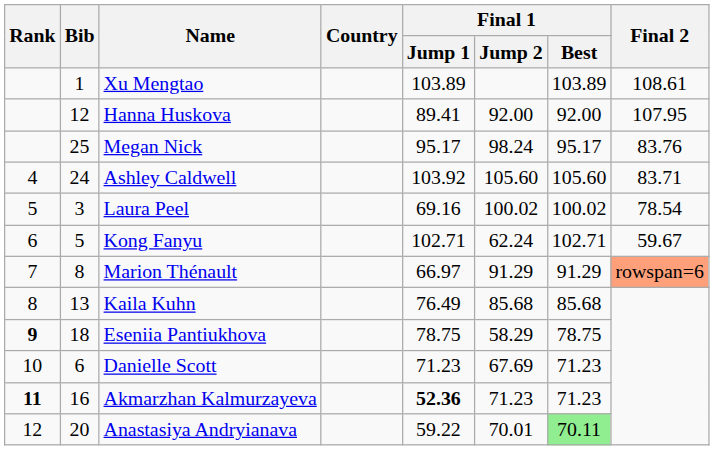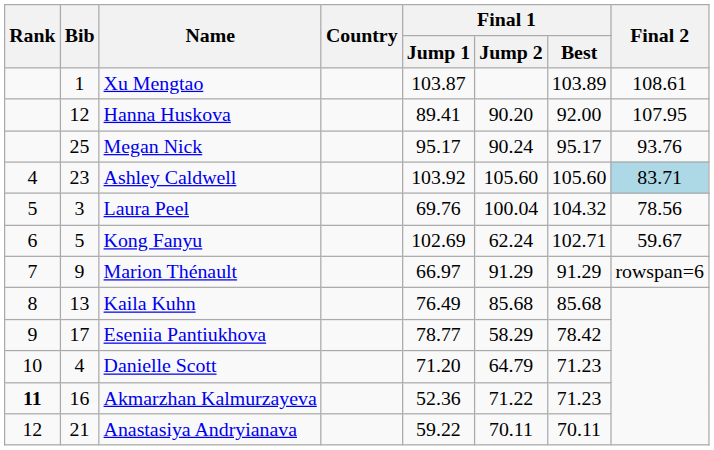(438, 83) 103.89 -> (438, 83) 103.87
(511, 114) 92.00 -> (511, 114) 90.20
(511, 146) 98.24 -> (511, 146) 90.24
(660, 146) 83.76 -> (660, 146) 93.76
(80, 177) 24 -> (80, 177) 23
(660, 177) no background -> (660, 177) lightblue background
(438, 209) 69.16 -> (438, 209) 69.76
(511, 209) 100.02 -> (511, 209) 100.04
(579, 209) 100.02 -> (579, 209) 104.32
(660, 209) 78.54 -> (660, 209) 78.56
(438, 240) 102.71 -> (438, 240) 102.69
(80, 271) 8 -> (80, 271) 9
(660, 271) lightsalmon background -> (660, 271) no background
(32, 334) bold -> (32, 334) normal
(80, 334) 18 -> (80, 334) 17
(438, 334) 78.75 -> (438, 334) 78.77
(579, 334) 78.75 -> (579, 334) 78.42
(80, 366) 6 -> (80, 366) 4
(438, 366) 71.23 -> (438, 366) 71.20
(511, 366) 67.69 -> (511, 366) 64.79
(438, 397) bold -> (438, 397) normal
(511, 397) 71.23 -> (511, 397) 71.22
(80, 429) 20 -> (80, 429) 21
(511, 429) 70.01 -> (511, 429) 70.11
(579, 429) lightgreen background -> (579, 429) no background
